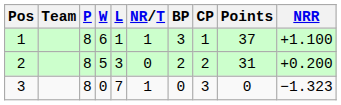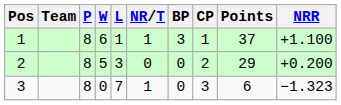(181, 64) 2 -> (181, 64) 0
(247, 64) 31 -> (247, 64) 29
(247, 88) 0 -> (247, 88) 6
